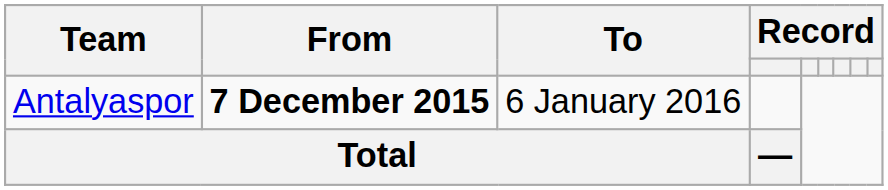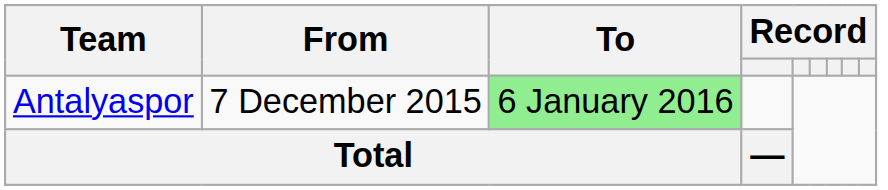(349, 101) bold -> (346, 101) normal
(623, 101) no background -> (616, 101) lightgreen background
